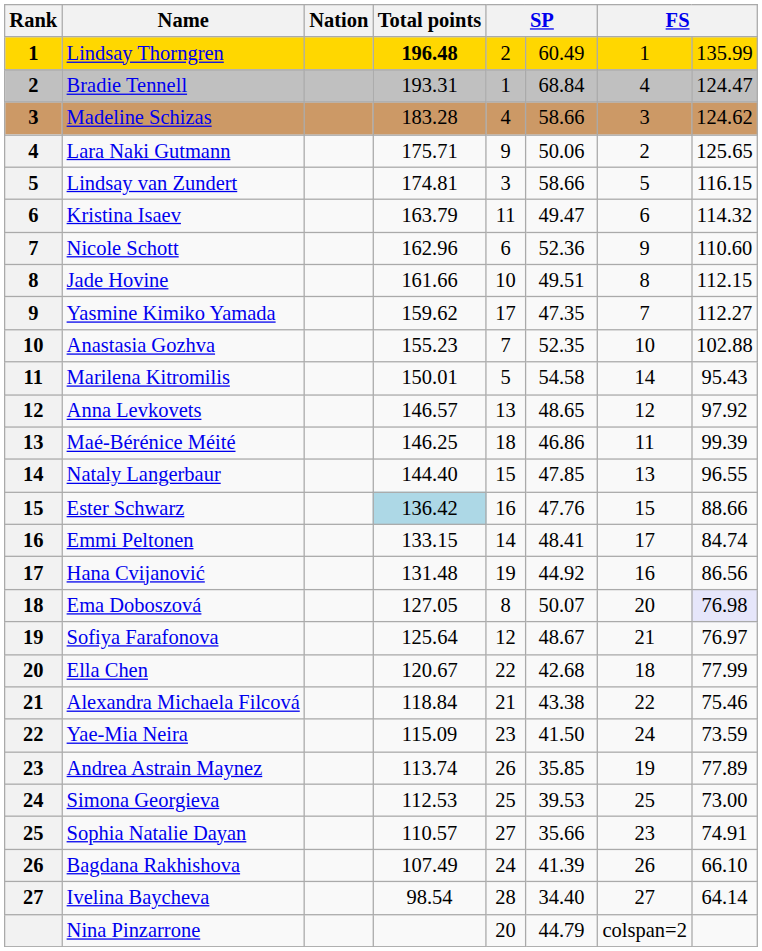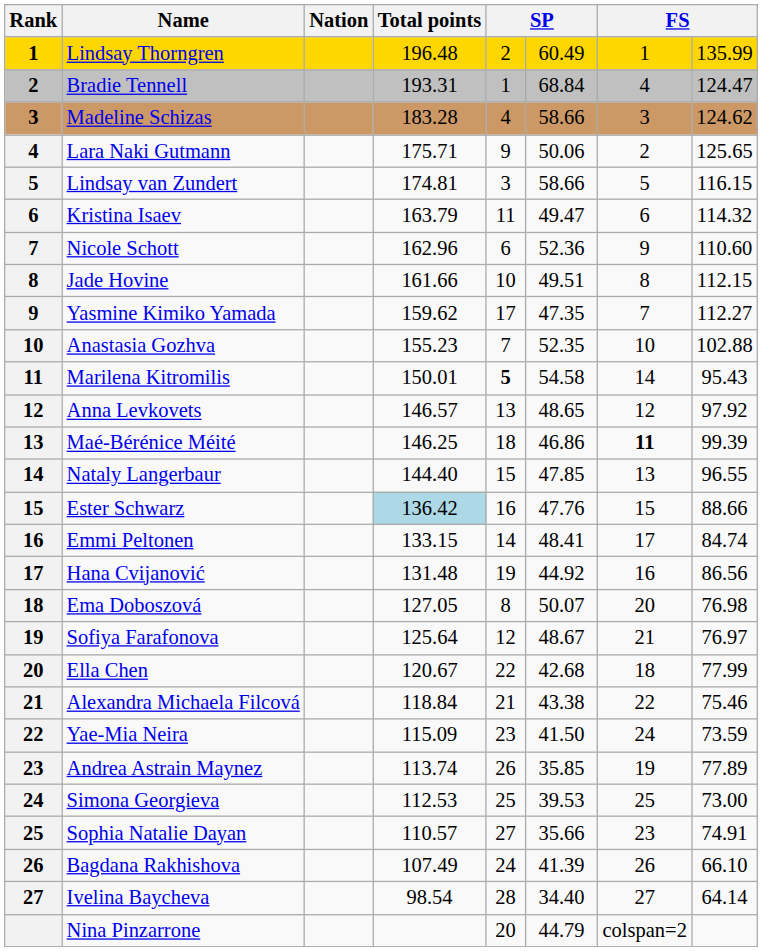(430, 53) bold -> (430, 53) normal
(506, 378) normal -> (506, 378) bold
(645, 442) normal -> (645, 442) bold
(724, 605) lavender background -> (724, 605) no background
